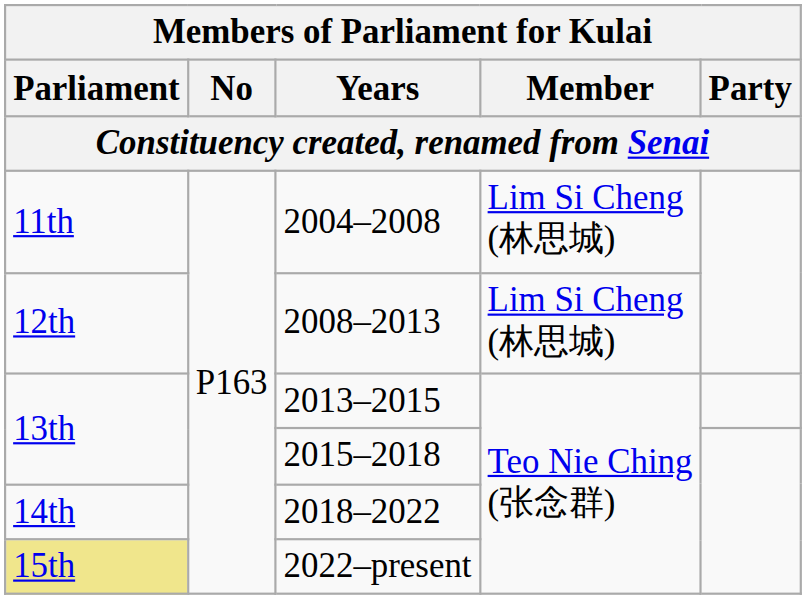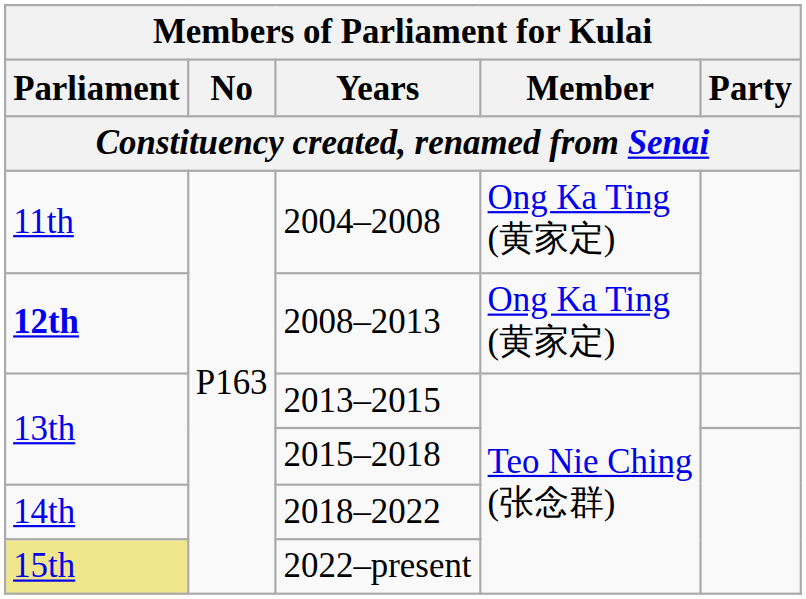(585, 218) Lim Si Cheng (林思城) -> (579, 218) Ong Ka Ting (黄家定)
(44, 322) normal -> (46, 322) bold
(585, 319) Lim Si Cheng (林思城) -> (579, 319) Ong Ka Ting (黄家定)
